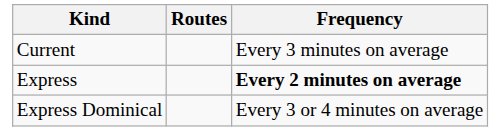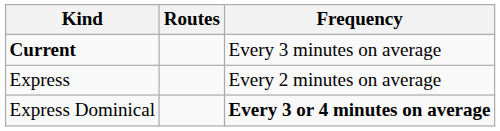(46, 49) normal -> (43, 49) bold
(349, 79) bold -> (335, 79) normal
(360, 110) normal -> (360, 110) bold
